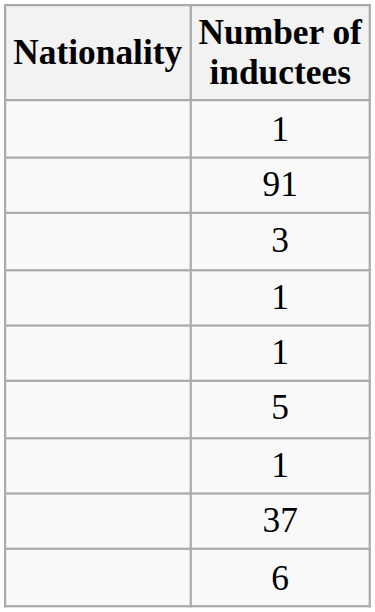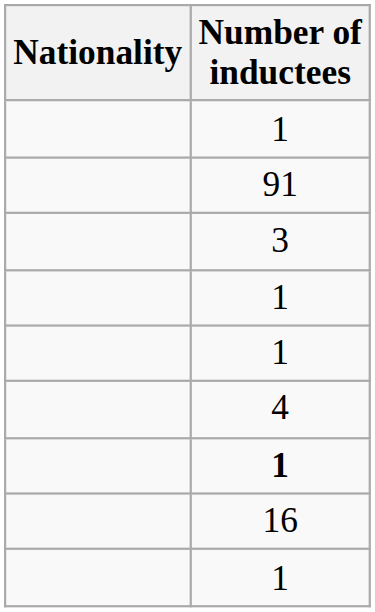(280, 408) 5 -> (280, 408) 4
(280, 464) normal -> (280, 464) bold
(280, 520) 37 -> (280, 520) 16
(280, 577) 6 -> (280, 577) 1
